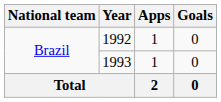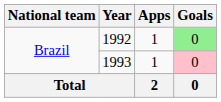(195, 39) no background -> (195, 39) lightgreen background
(195, 62) no background -> (195, 62) pink background
